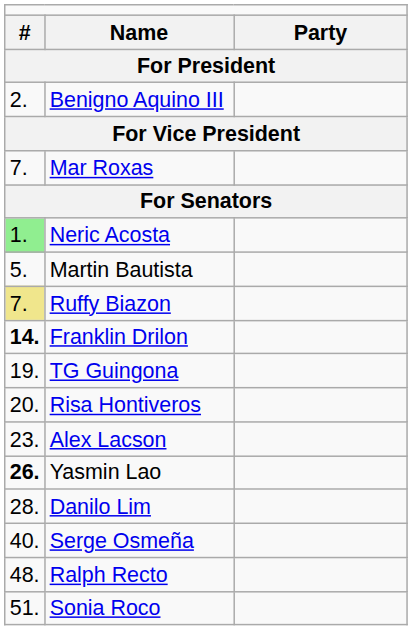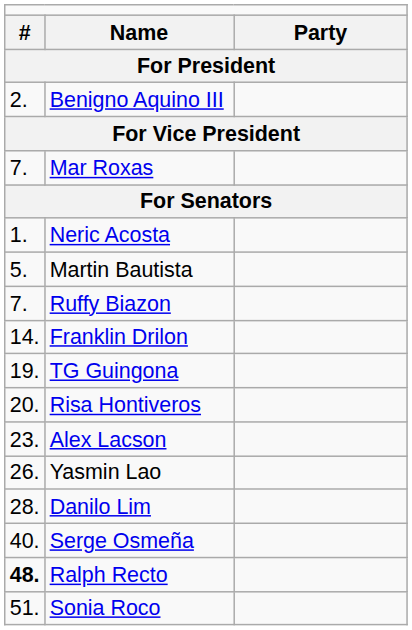(19, 236) lightgreen background -> (19, 236) no background
(19, 303) khaki background -> (19, 303) no background
(25, 337) bold -> (25, 337) normal
(25, 473) bold -> (25, 473) normal
(25, 575) normal -> (25, 575) bold
